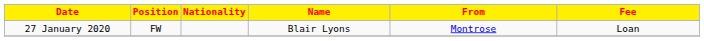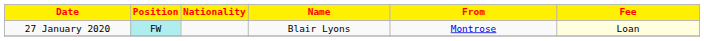(156, 28) no background -> (156, 28) paleturquoise background
(628, 28) no background -> (628, 28) lightyellow background
